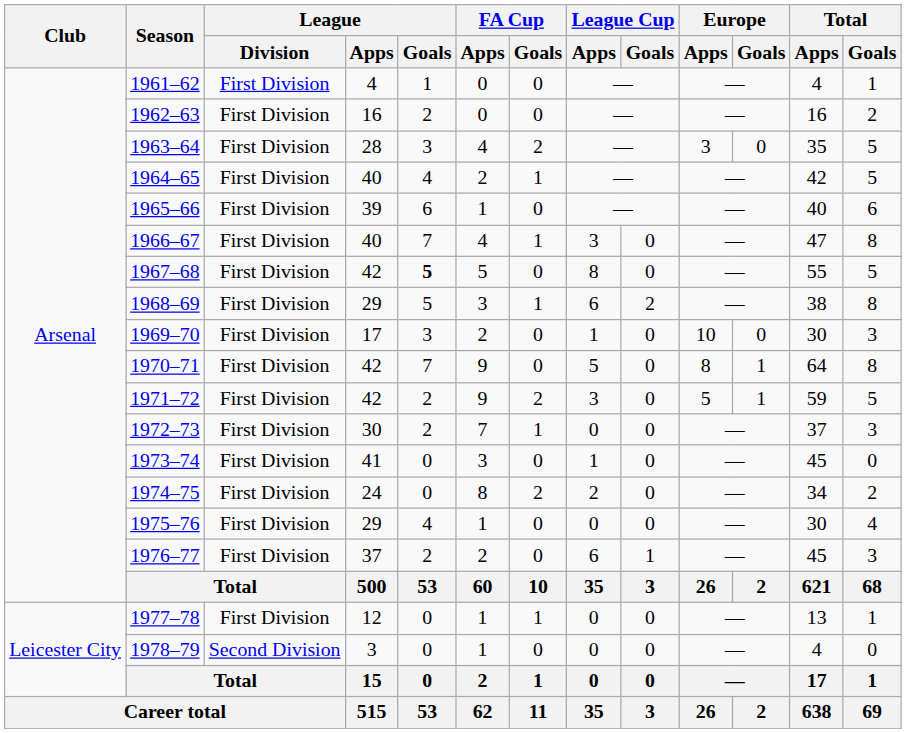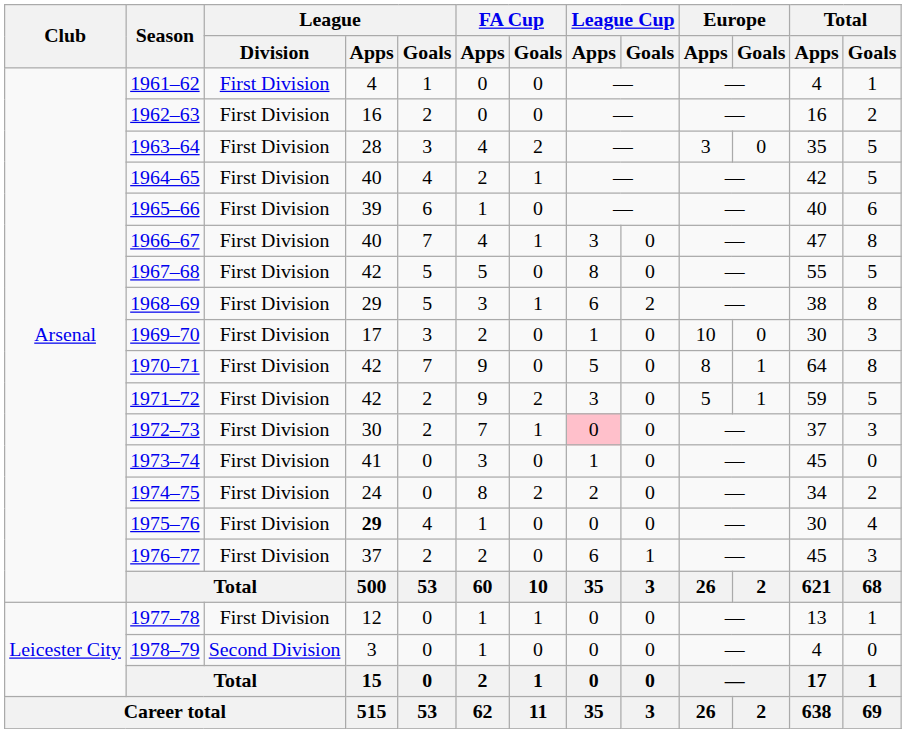(427, 271) bold -> (427, 271) normal
(594, 429) no background -> (594, 429) pink background
(372, 523) normal -> (372, 523) bold
